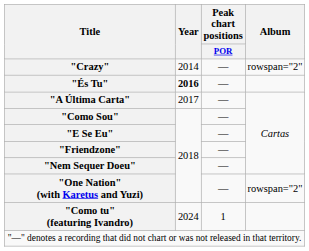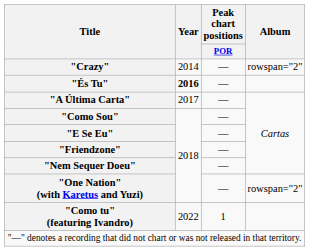(188, 216) 2024 -> (188, 216) 2022
